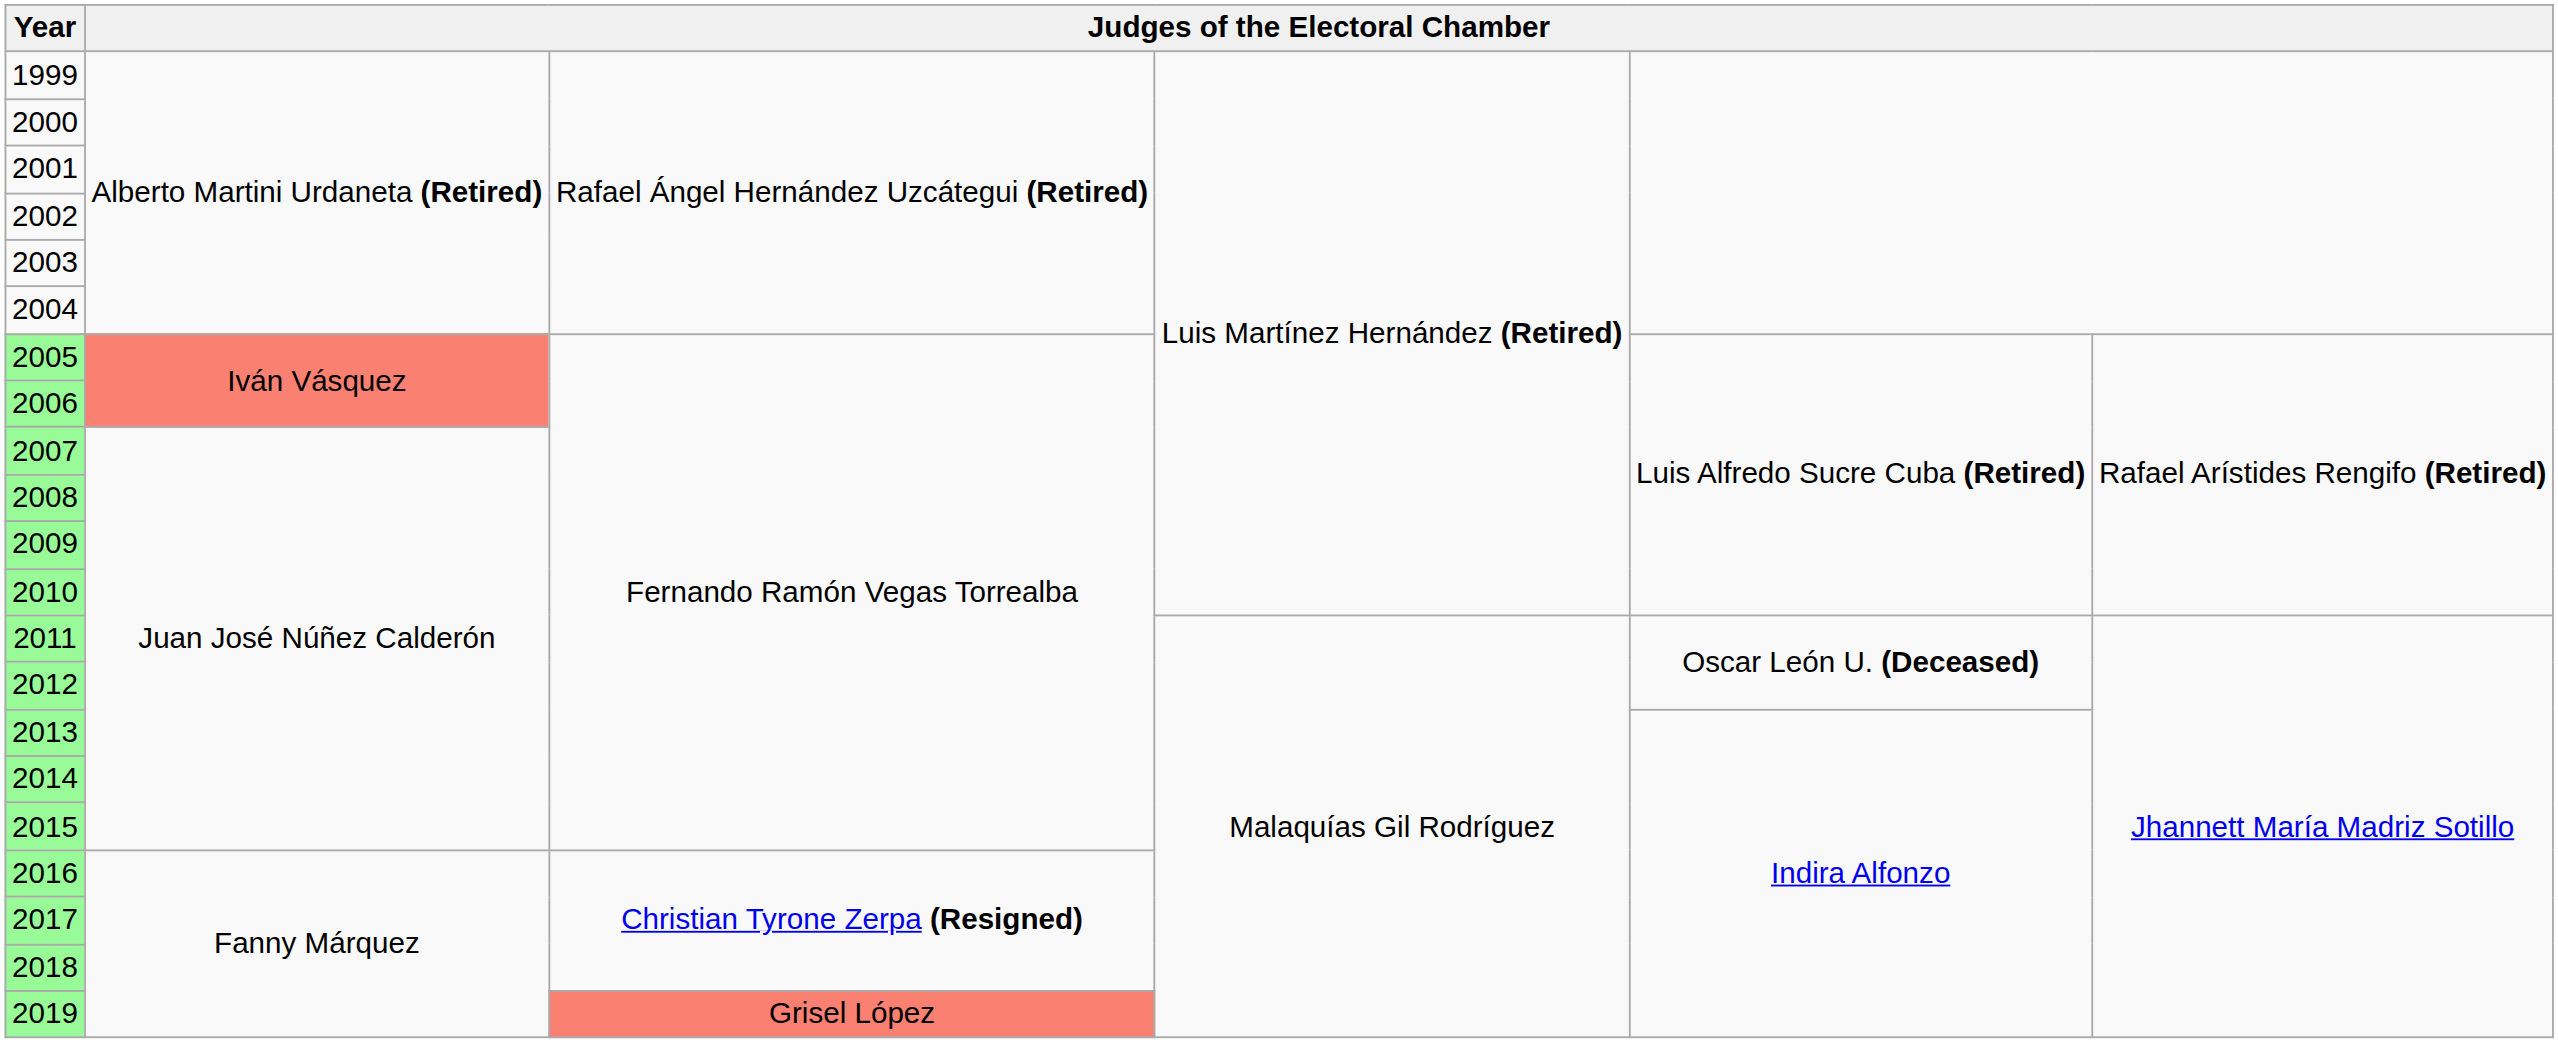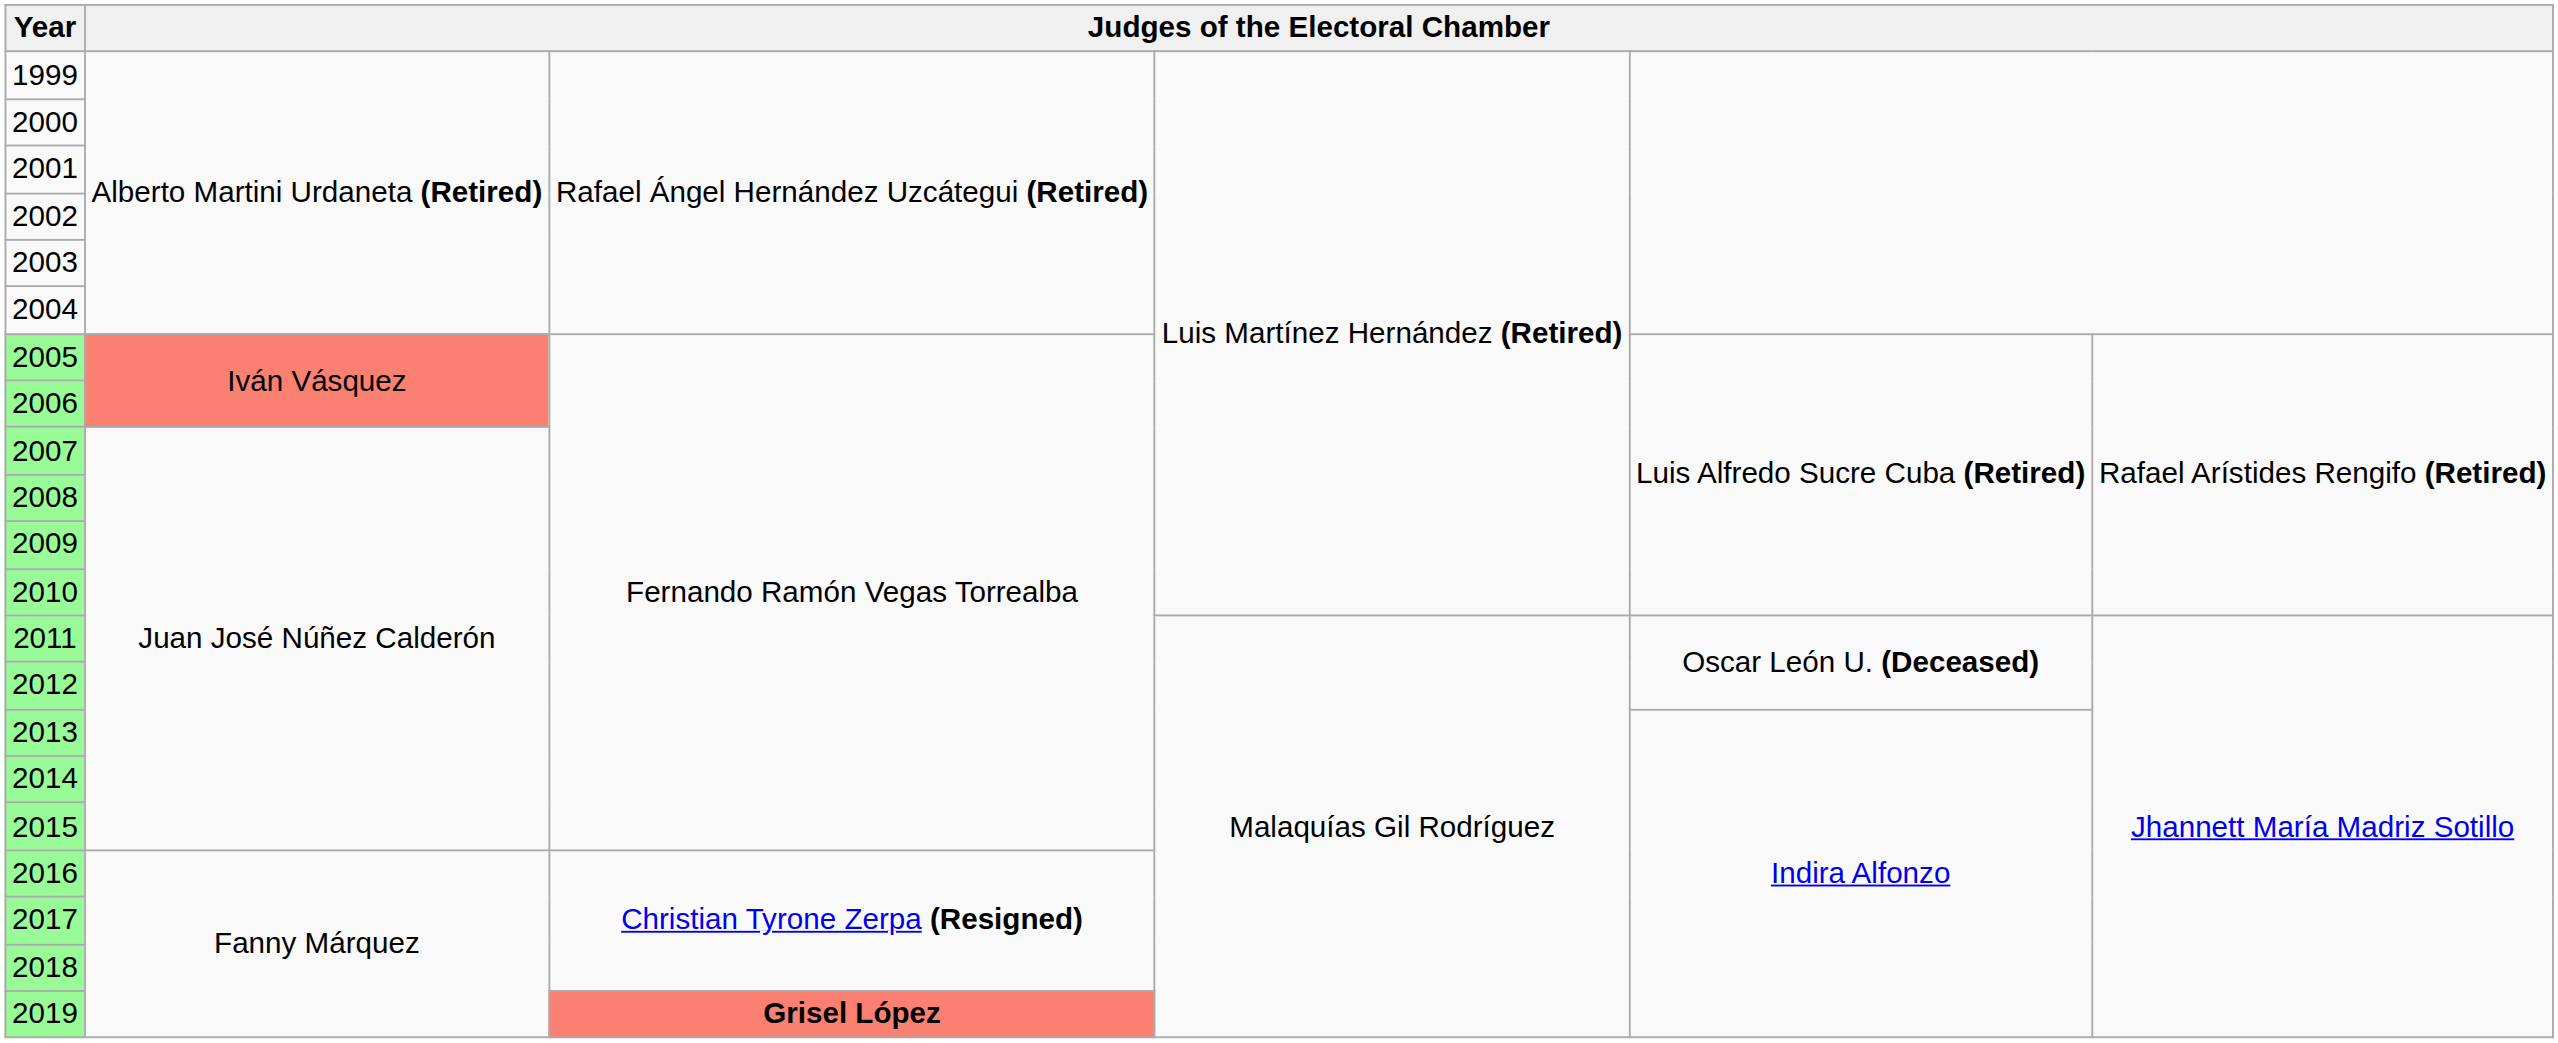(852, 1013) normal -> (852, 1013) bold
